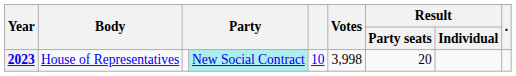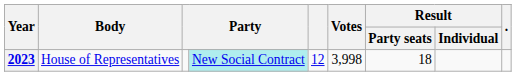(318, 60) 10 -> (318, 60) 12
(425, 60) 20 -> (425, 60) 18
